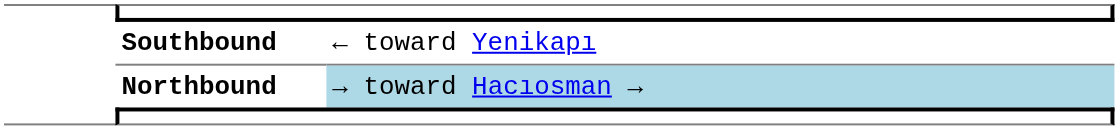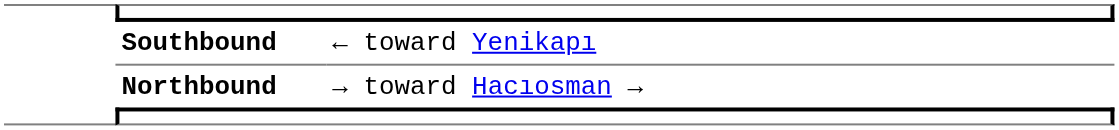(488, 87) lightblue background -> (488, 87) no background
